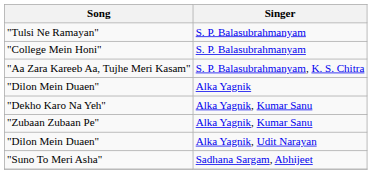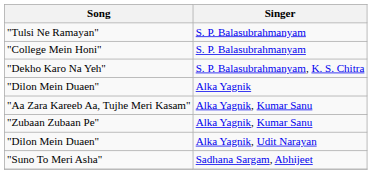(99, 68) "Aa Zara Kareeb Aa, Tujhe Meri Kasam" -> (56, 68) "Dekho Karo Na Yeh"
(56, 105) "Dekho Karo Na Yeh" -> (99, 105) "Aa Zara Kareeb Aa, Tujhe Meri Kasam"
